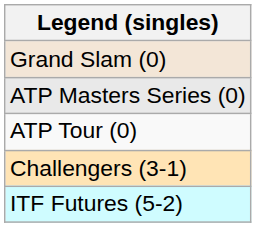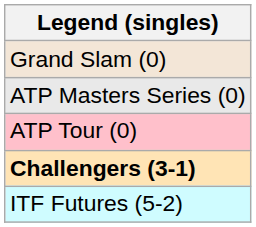(74, 131) no background -> (74, 131) pink background
(98, 167) normal -> (103, 167) bold
